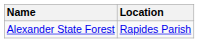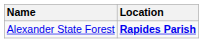(155, 29) normal -> (158, 29) bold
